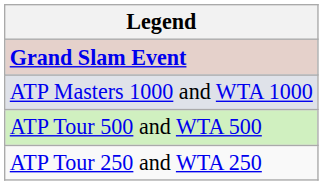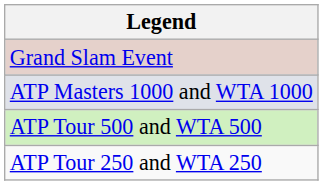(98, 57) bold -> (91, 57) normal
